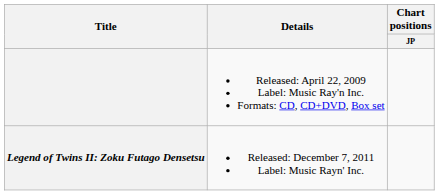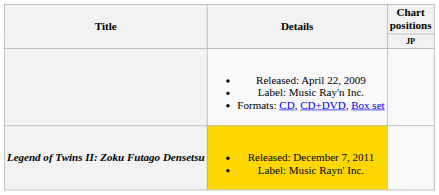(297, 164) no background -> (297, 164) gold background
